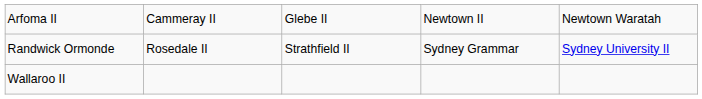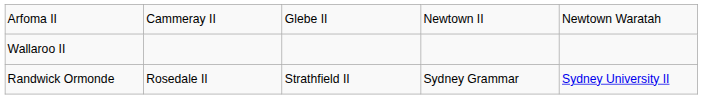rows swapped: (61, 49) <-> (36, 79)
